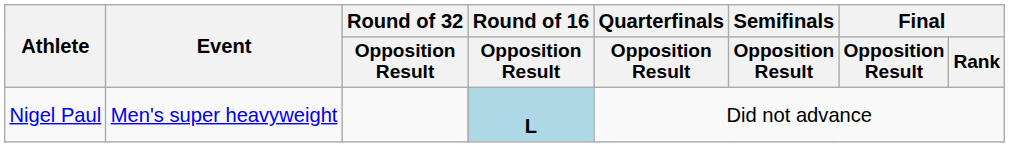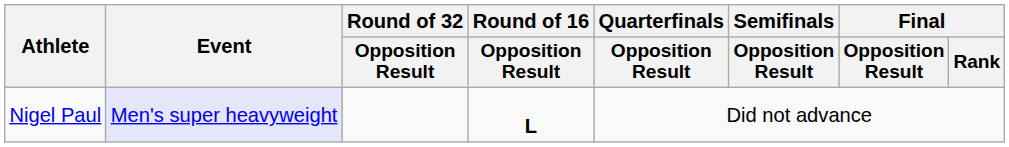(224, 115) no background -> (224, 115) lavender background
(531, 126) lightblue background -> (531, 126) no background
